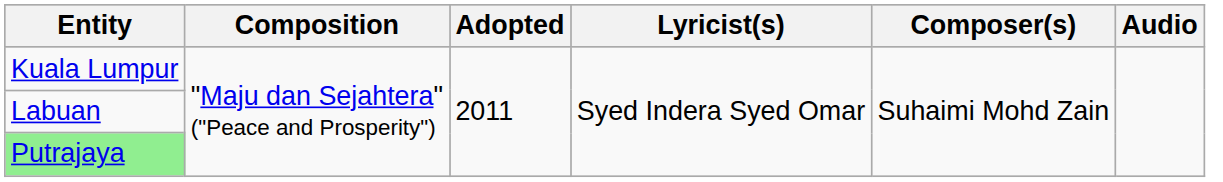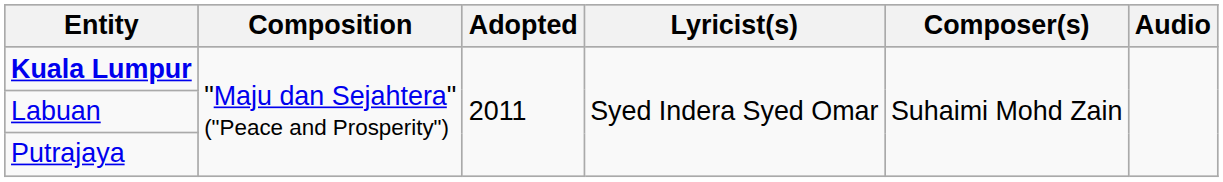(95, 68) normal -> (101, 68) bold
(68, 153) lightgreen background -> (68, 153) no background
